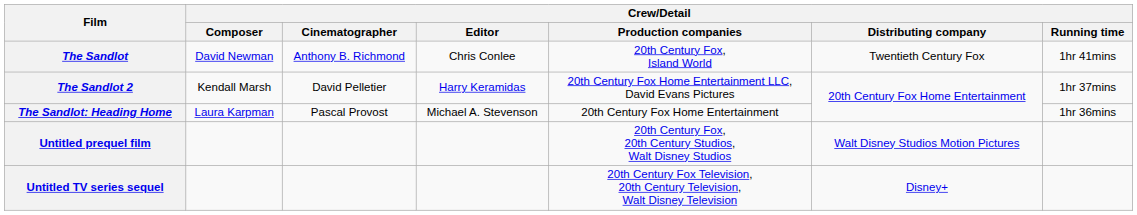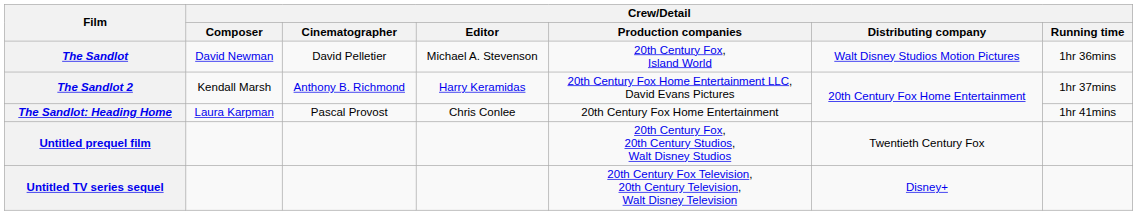(349, 56) Anthony B. Richmond -> (349, 56) David Pelletier
(482, 56) Chris Conlee -> (482, 56) Michael A. Stevenson
(927, 56) Twentieth Century Fox -> (927, 56) Walt Disney Studios Motion Pictures
(1088, 56) 1hr 41mins -> (1088, 56) 1hr 36mins
(349, 87) David Pelletier -> (349, 87) Anthony B. Richmond
(482, 112) Michael A. Stevenson -> (482, 112) Chris Conlee
(1088, 112) 1hr 36mins -> (1088, 112) 1hr 41mins
(927, 143) Walt Disney Studios Motion Pictures -> (927, 143) Twentieth Century Fox
